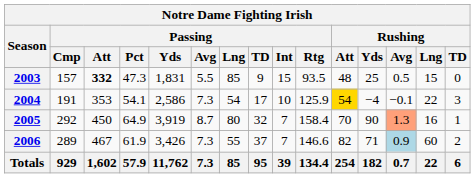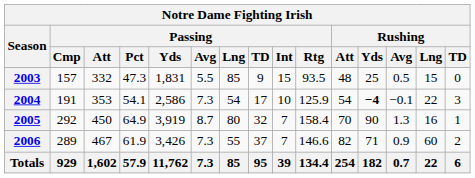(102, 78) bold -> (102, 78) normal
(345, 99) gold background -> (345, 99) no background
(372, 99) normal -> (372, 99) bold
(401, 120) lightsalmon background -> (401, 120) no background
(401, 141) lightblue background -> (401, 141) no background
